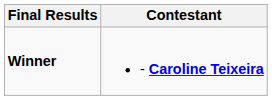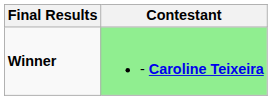(184, 69) no background -> (184, 69) lightgreen background
